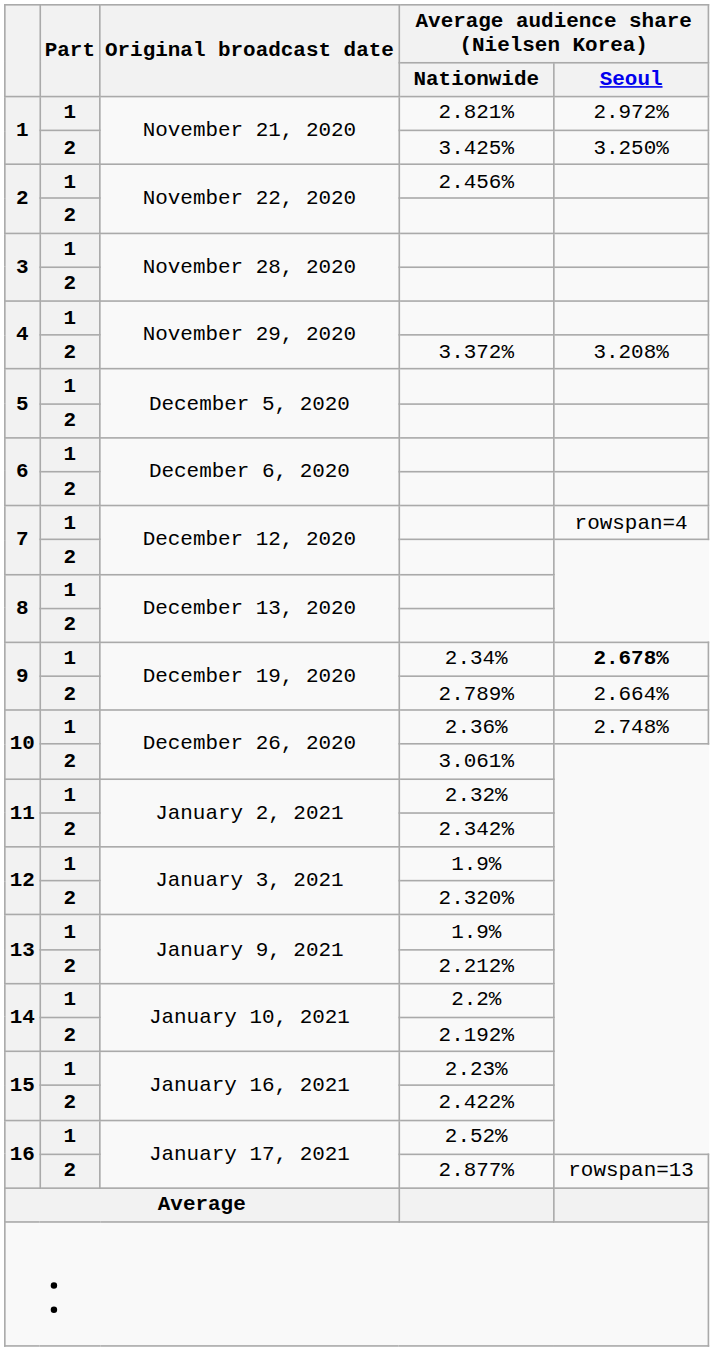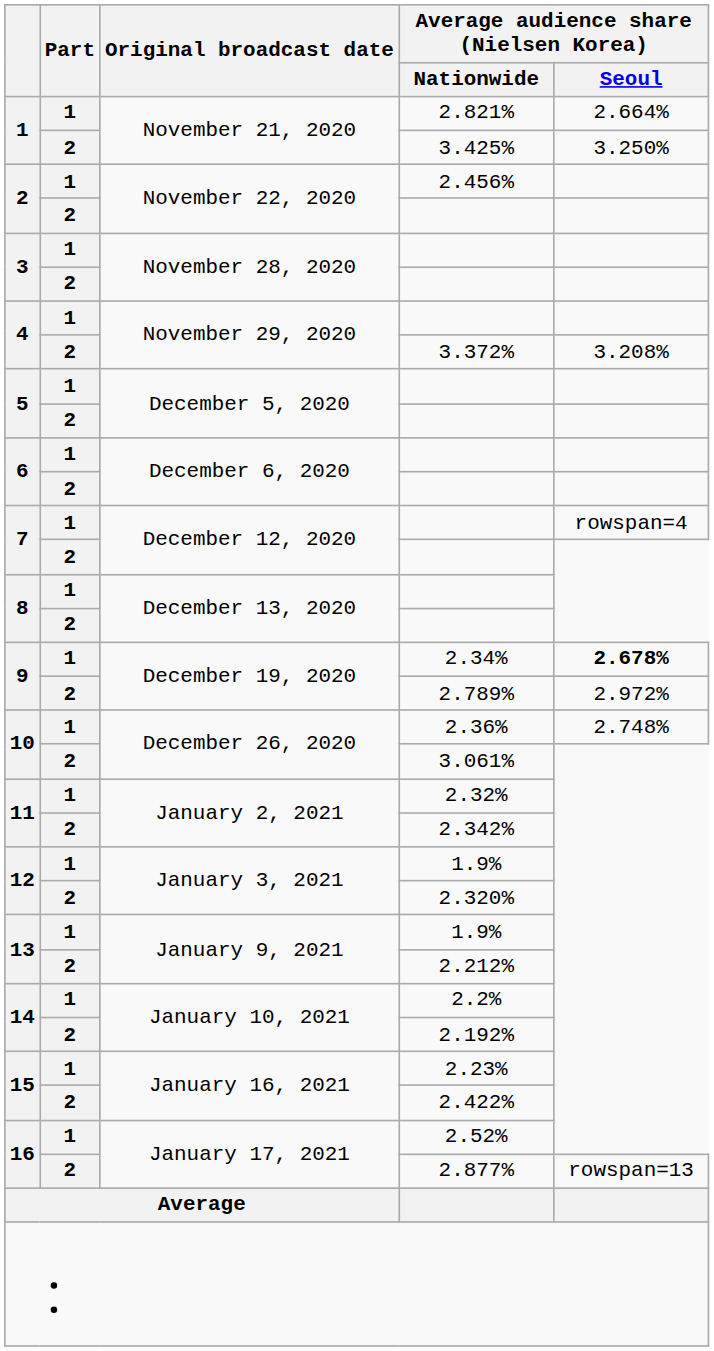(631, 113) 2.972% -> (631, 113) 2.664%
(631, 693) 2.664% -> (631, 693) 2.972%
